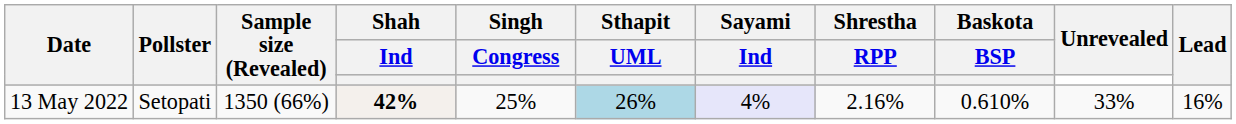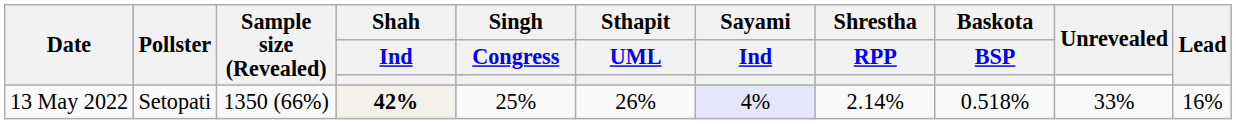(636, 101) lightblue background -> (636, 101) no background
(875, 101) 2.16% -> (875, 101) 2.14%
(995, 101) 0.610% -> (995, 101) 0.518%
